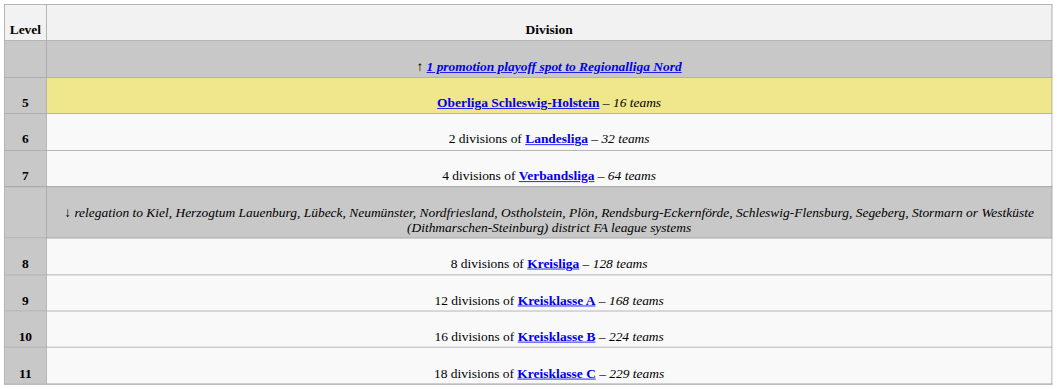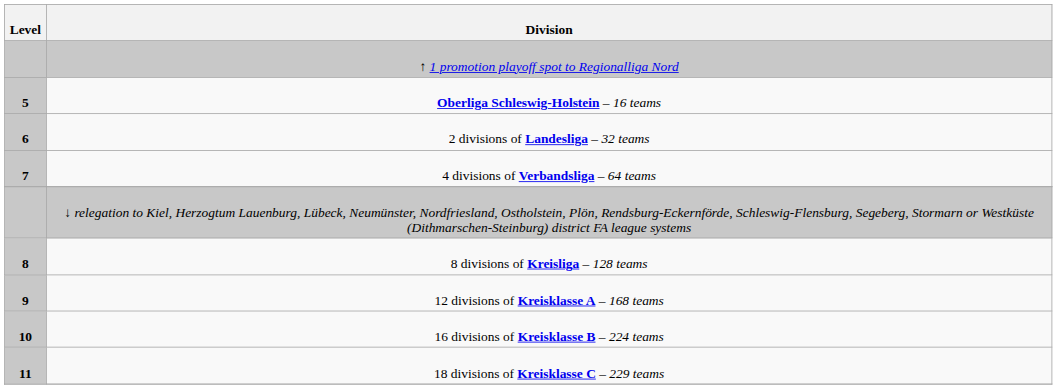(549, 66) bold -> (549, 66) normal
(549, 103) khaki background -> (549, 103) no background
